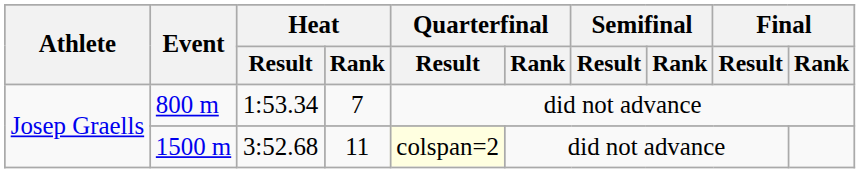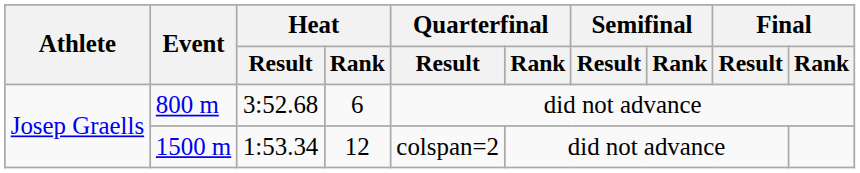(281, 105) 1:53.34 -> (281, 105) 3:52.68
(357, 105) 7 -> (357, 105) 6
(281, 146) 3:52.68 -> (281, 146) 1:53.34
(357, 146) 11 -> (357, 146) 12
(448, 146) lightyellow background -> (448, 146) no background
